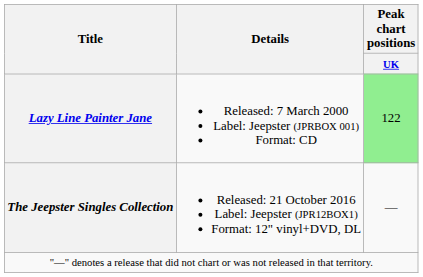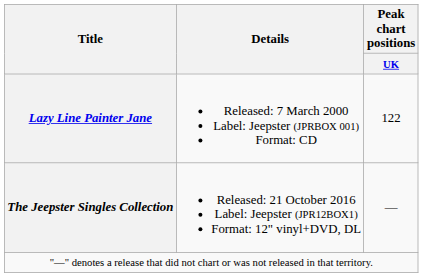(391, 118) lightgreen background -> (391, 118) no background
